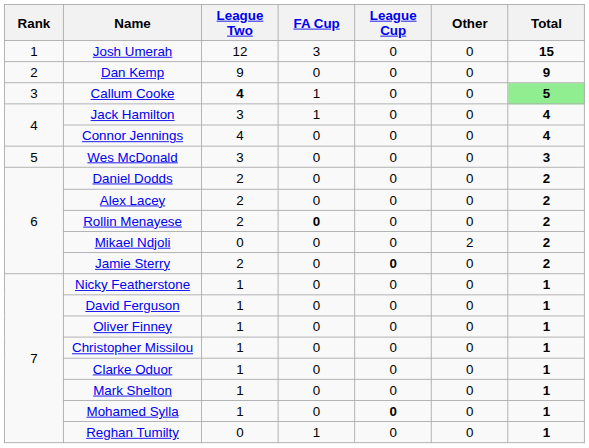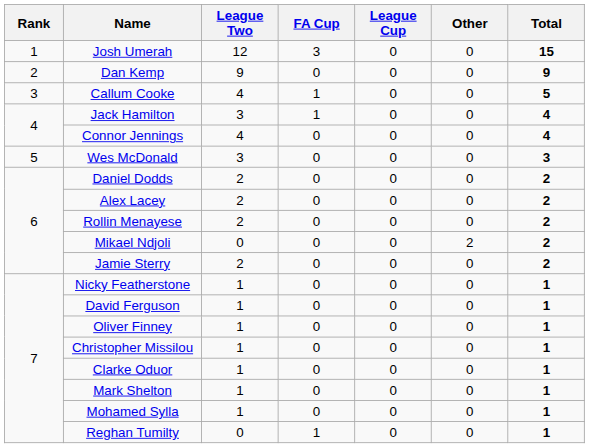(240, 94) bold -> (240, 94) normal
(546, 94) lightgreen background -> (546, 94) no background
(317, 221) bold -> (317, 221) normal
(393, 263) bold -> (393, 263) normal
(393, 411) bold -> (393, 411) normal
